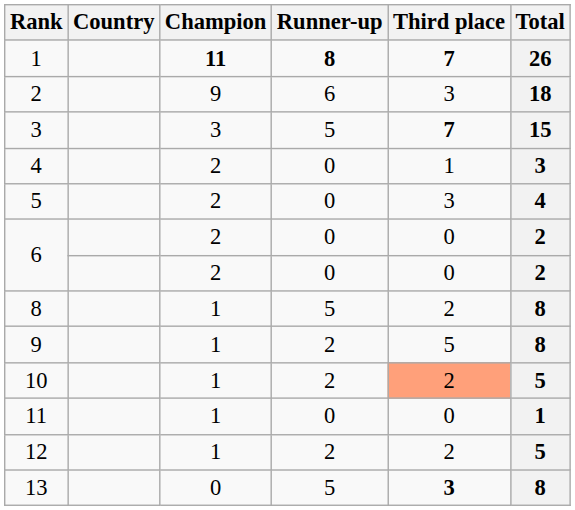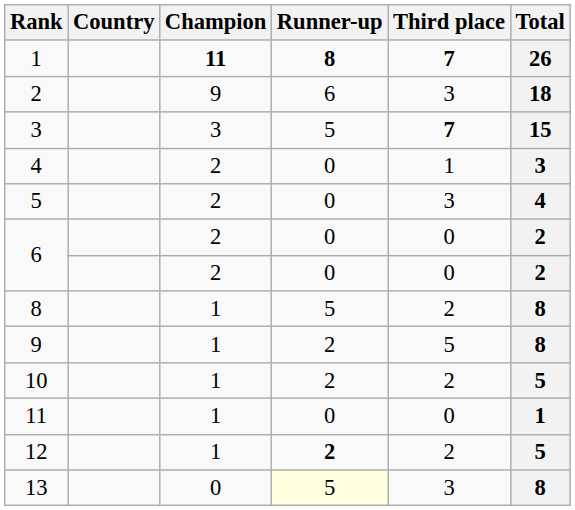(449, 380) lightsalmon background -> (449, 380) no background
(330, 451) normal -> (330, 451) bold
(330, 487) no background -> (330, 487) lightyellow background
(449, 487) bold -> (449, 487) normal
